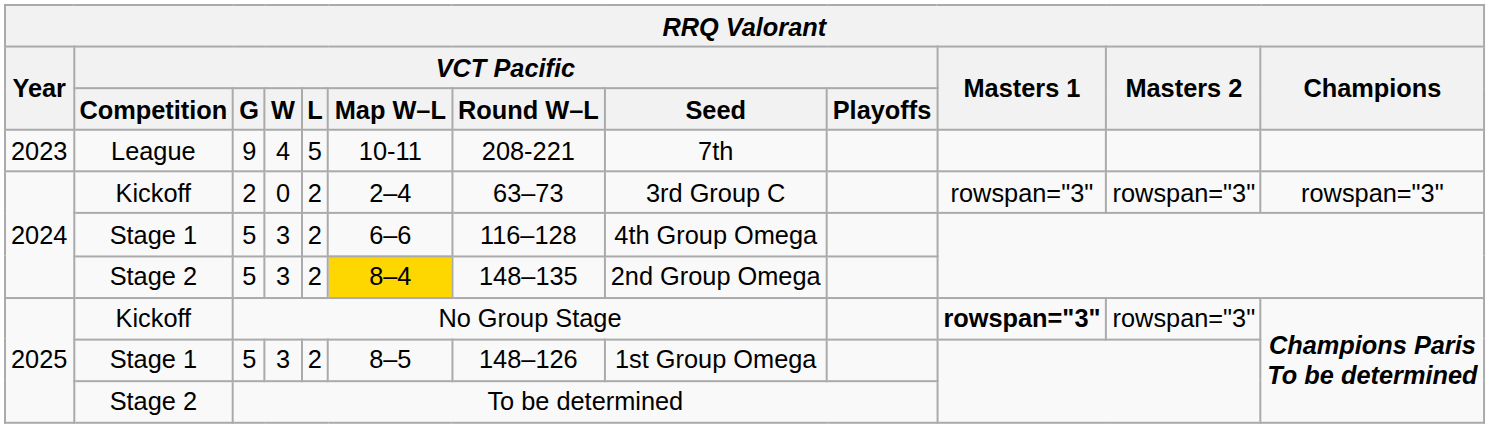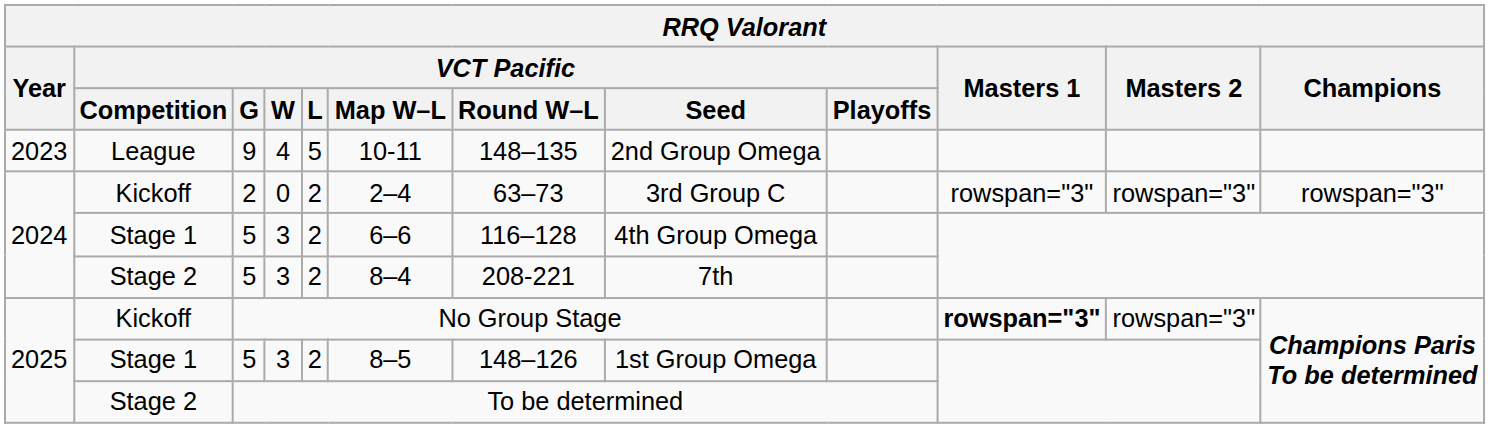(528, 151) 208-221 -> (528, 151) 148–135
(716, 151) 7th -> (716, 151) 2nd Group Omega
(390, 276) gold background -> (390, 276) no background
(528, 276) 148–135 -> (528, 276) 208-221
(716, 276) 2nd Group Omega -> (716, 276) 7th
